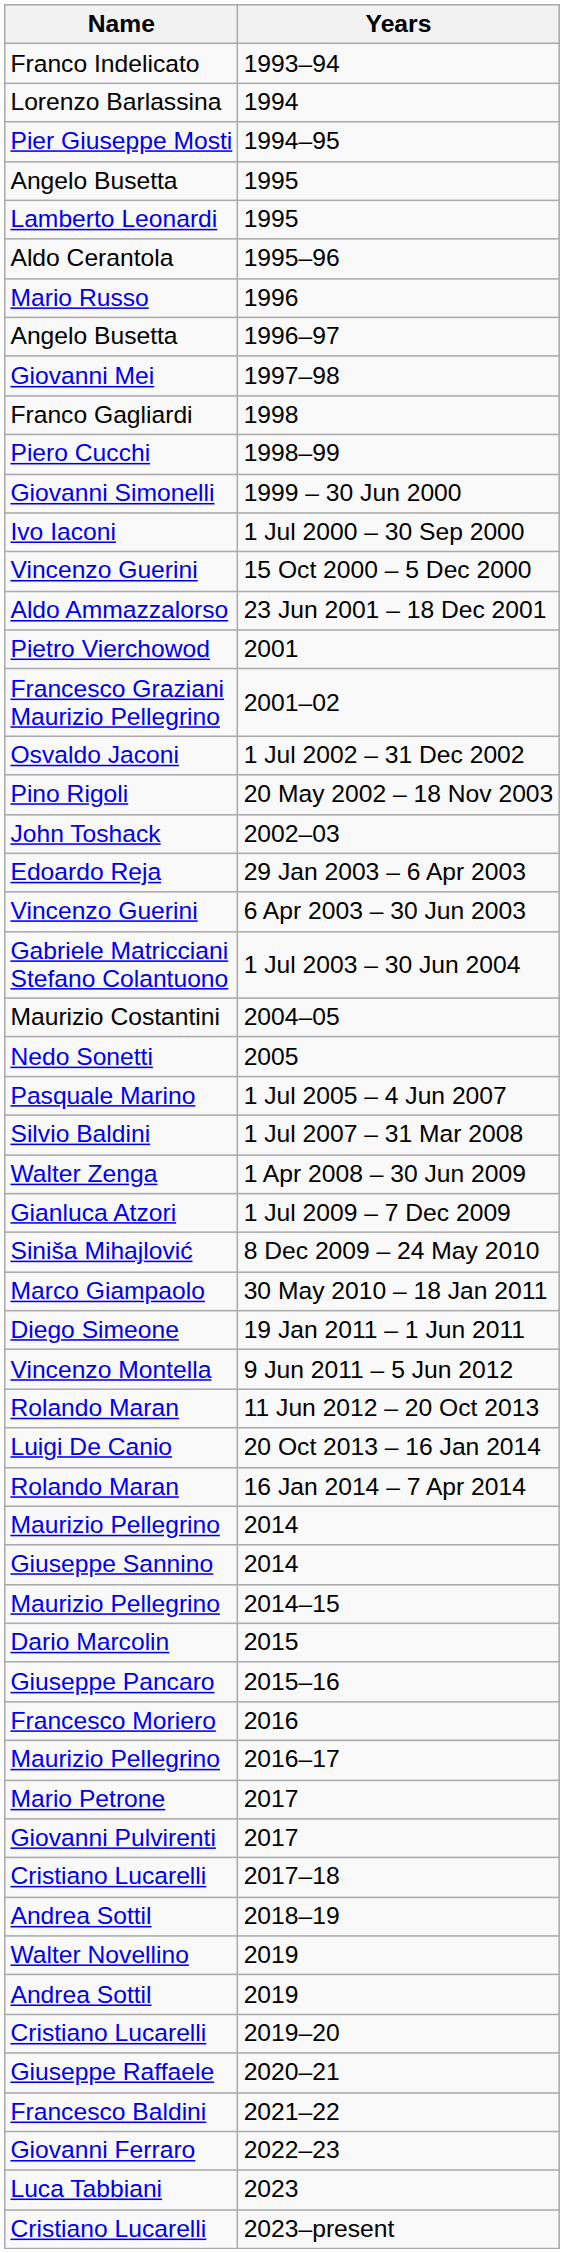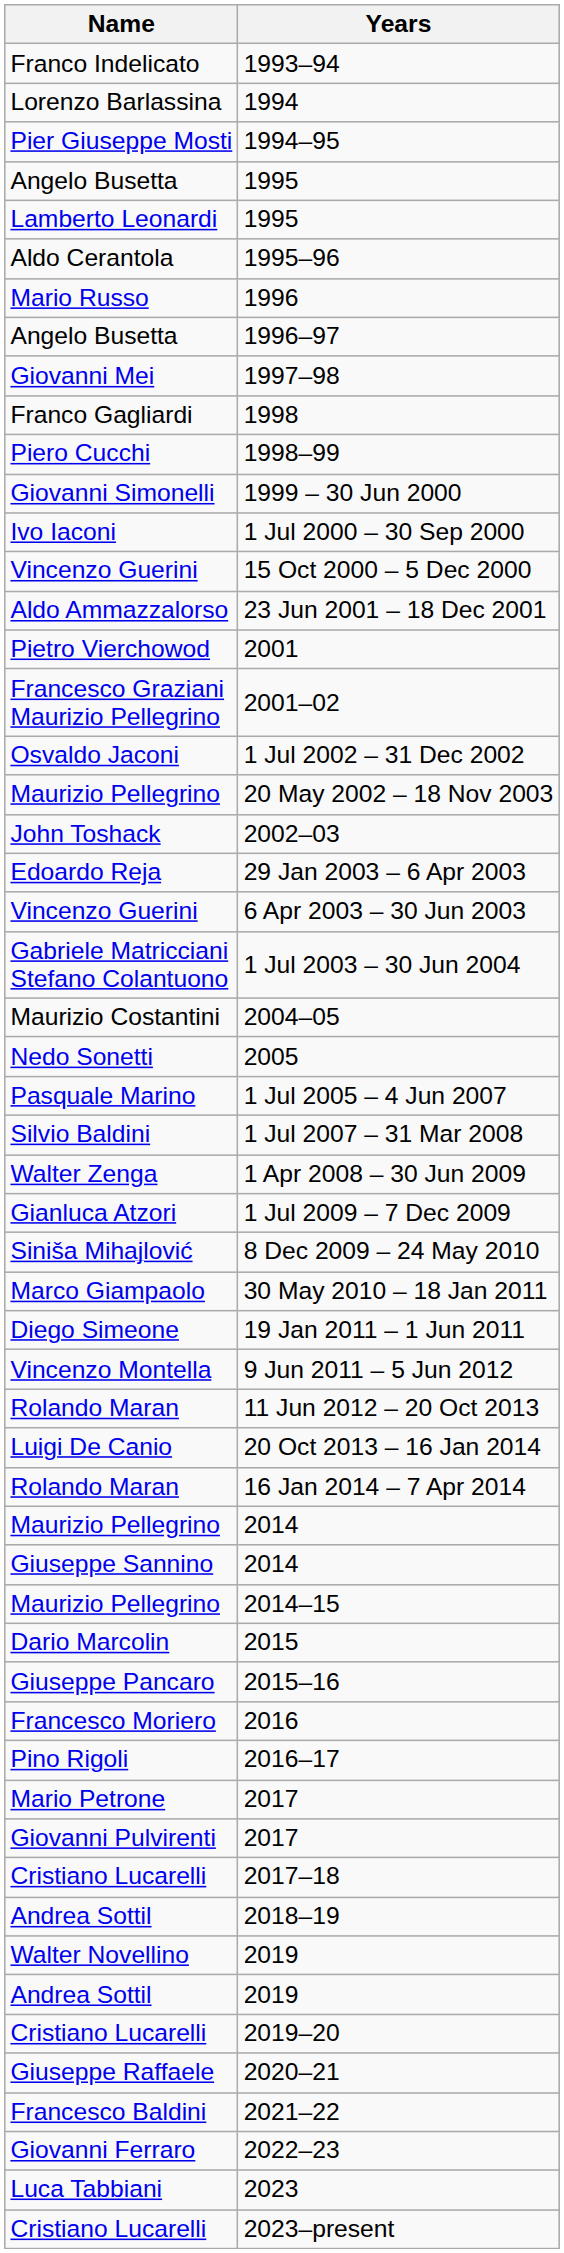(69, 794) Pino Rigoli -> (115, 794) Maurizio Pellegrino
(115, 1759) Maurizio Pellegrino -> (69, 1759) Pino Rigoli
